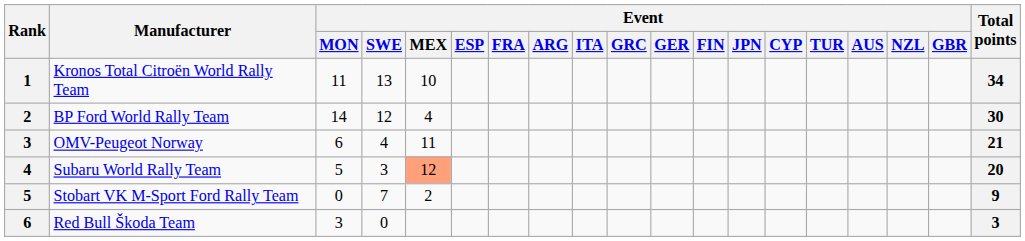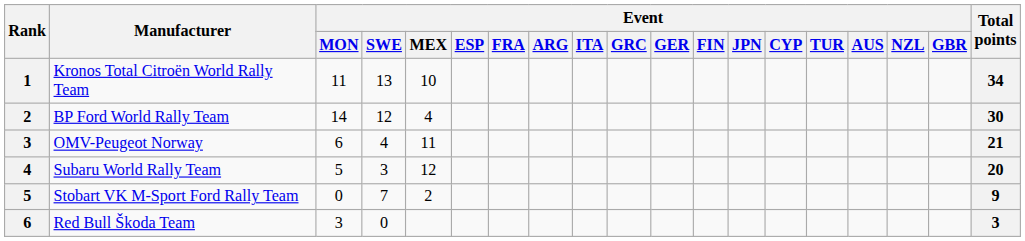(428, 170) lightsalmon background -> (428, 170) no background
